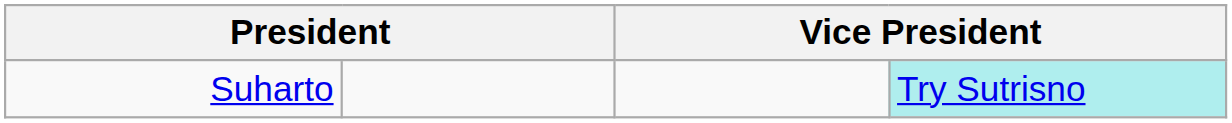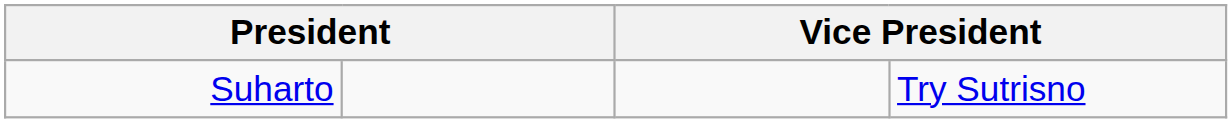(991, 88) paleturquoise background -> (991, 88) no background
